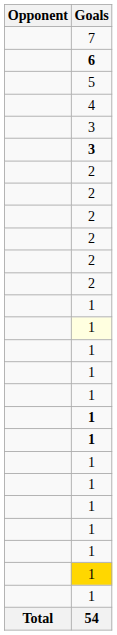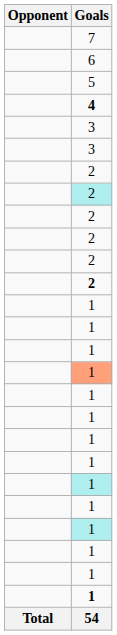(92, 60) bold -> (92, 60) normal
(92, 104) normal -> (92, 104) bold
(92, 149) bold -> (92, 149) normal
(92, 194) no background -> (92, 194) paleturquoise background
(92, 283) normal -> (92, 283) bold
(92, 328) lightyellow background -> (92, 328) no background
(92, 372) no background -> (92, 372) lightsalmon background
(92, 417) bold -> (92, 417) normal
(92, 439) bold -> (92, 439) normal
(92, 484) no background -> (92, 484) paleturquoise background
(92, 529) no background -> (92, 529) paleturquoise background
(92, 573) gold background -> (92, 573) no background
(92, 596) normal -> (92, 596) bold
